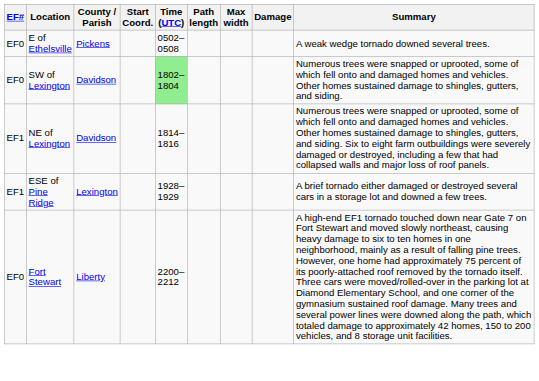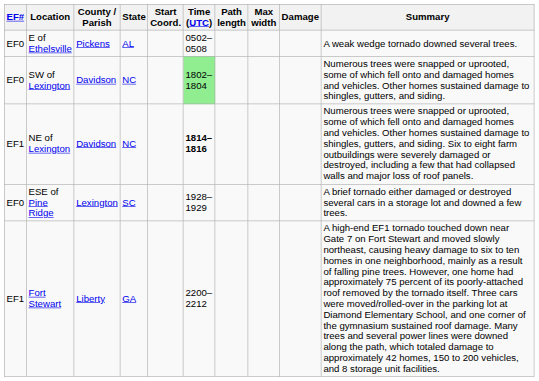+ column: (134, 17)
(171, 138) normal -> (199, 144) bold
(15, 191) EF1 -> (15, 202) EF0
(15, 277) EF0 -> (15, 298) EF1
